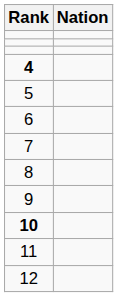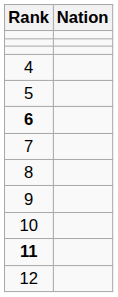(29, 67) bold -> (29, 67) normal
(29, 119) normal -> (29, 119) bold
(29, 225) bold -> (29, 225) normal
(29, 251) normal -> (29, 251) bold
